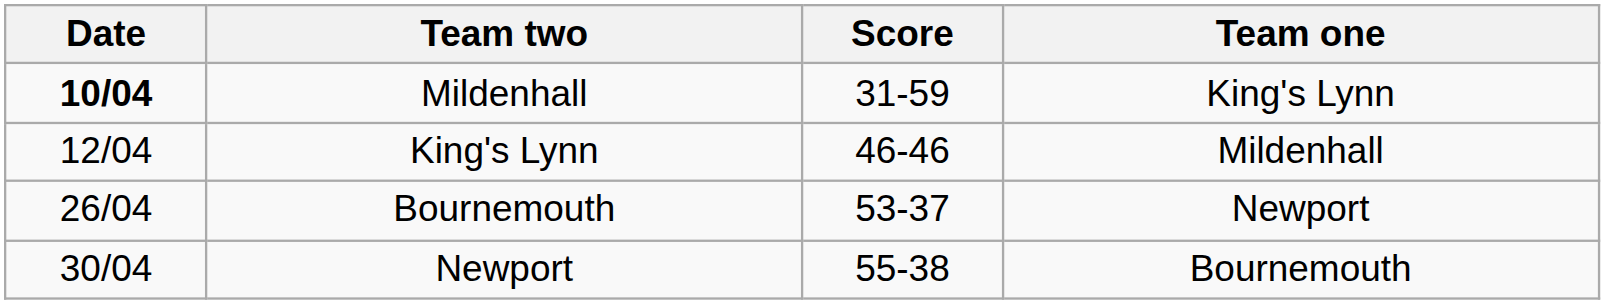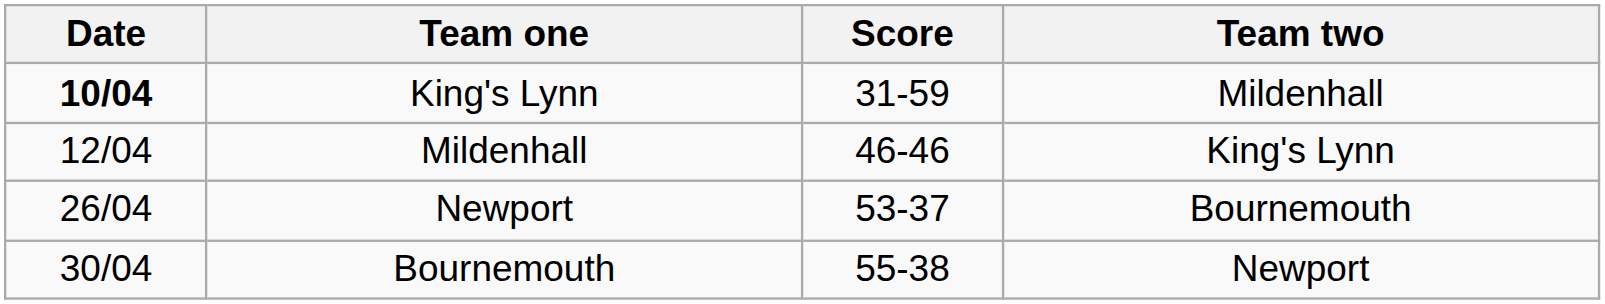columns swapped: (1301, 33) <-> (504, 33)
